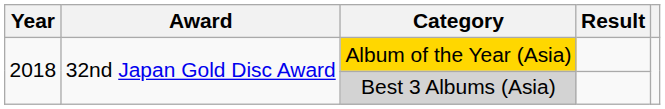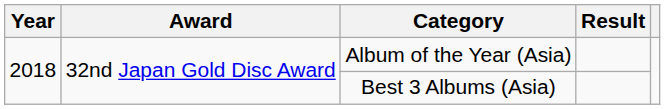(458, 54) gold background -> (458, 54) no background
(458, 87) lightgrey background -> (458, 87) no background
